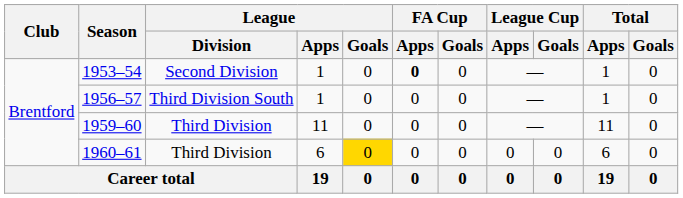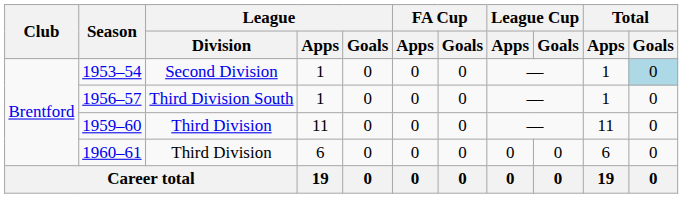(415, 71) bold -> (415, 71) normal
(653, 71) no background -> (653, 71) lightblue background
(368, 152) gold background -> (368, 152) no background
